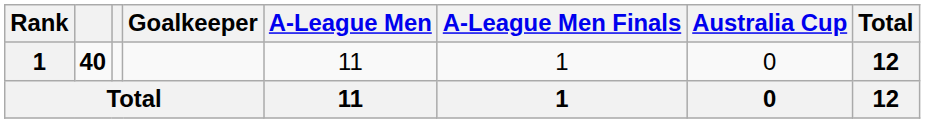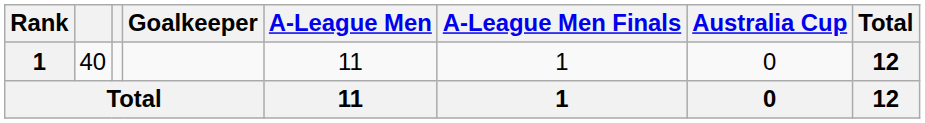(93, 61) bold -> (93, 61) normal
